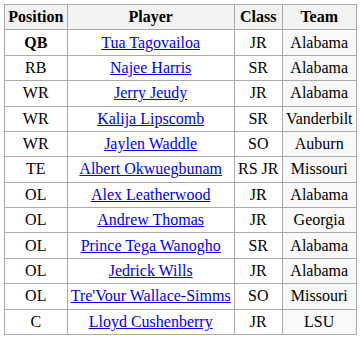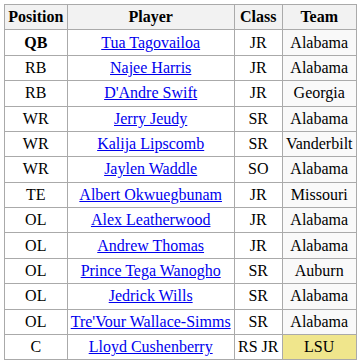(258, 67) SR -> (258, 67) JR
+ row: (151, 93)
(258, 93) JR -> (258, 118) SR
(319, 144) Auburn -> (319, 169) Alabama
(258, 169) RS JR -> (258, 194) JR
(319, 220) Georgia -> (319, 245) Alabama
(319, 245) Alabama -> (319, 270) Auburn
(258, 270) JR -> (258, 296) SR
(258, 296) SO -> (258, 321) SR
(319, 296) Missouri -> (319, 321) Alabama
(258, 321) JR -> (258, 347) RS JR
(319, 321) no background -> (319, 347) khaki background
